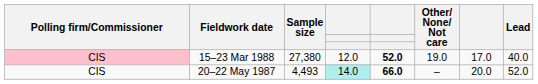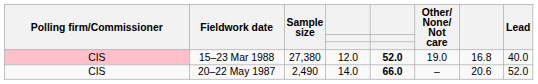(481, 57) 17.0 -> (481, 57) 16.8
(305, 72) 4,493 -> (305, 72) 2,490
(348, 72) paleturquoise background -> (348, 72) no background
(481, 72) 20.0 -> (481, 72) 20.6
